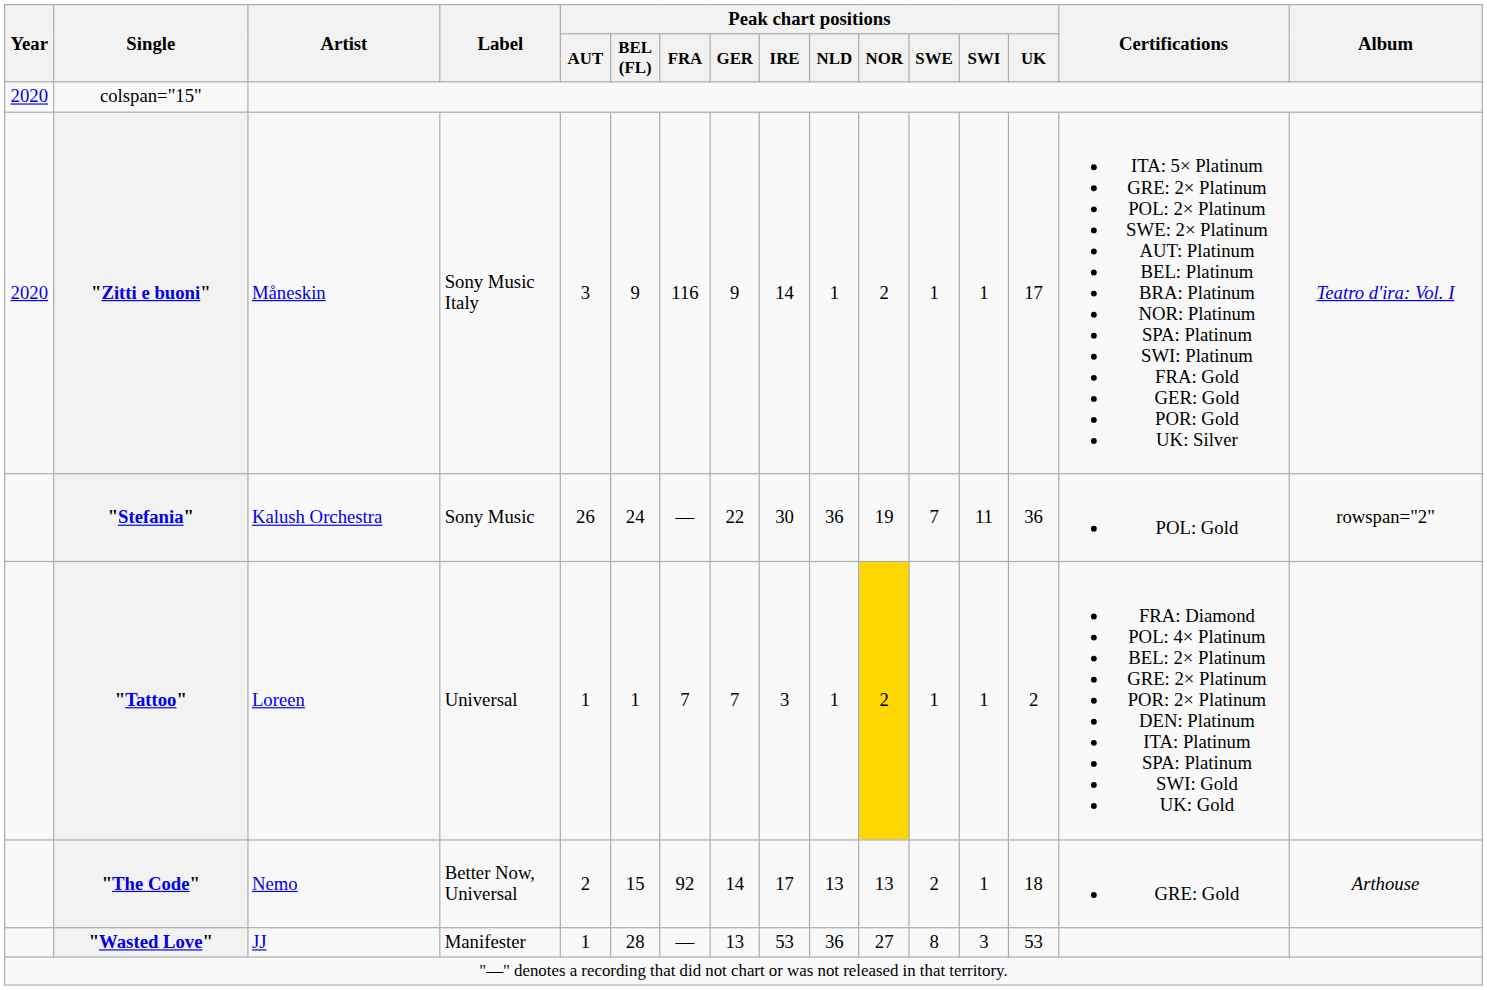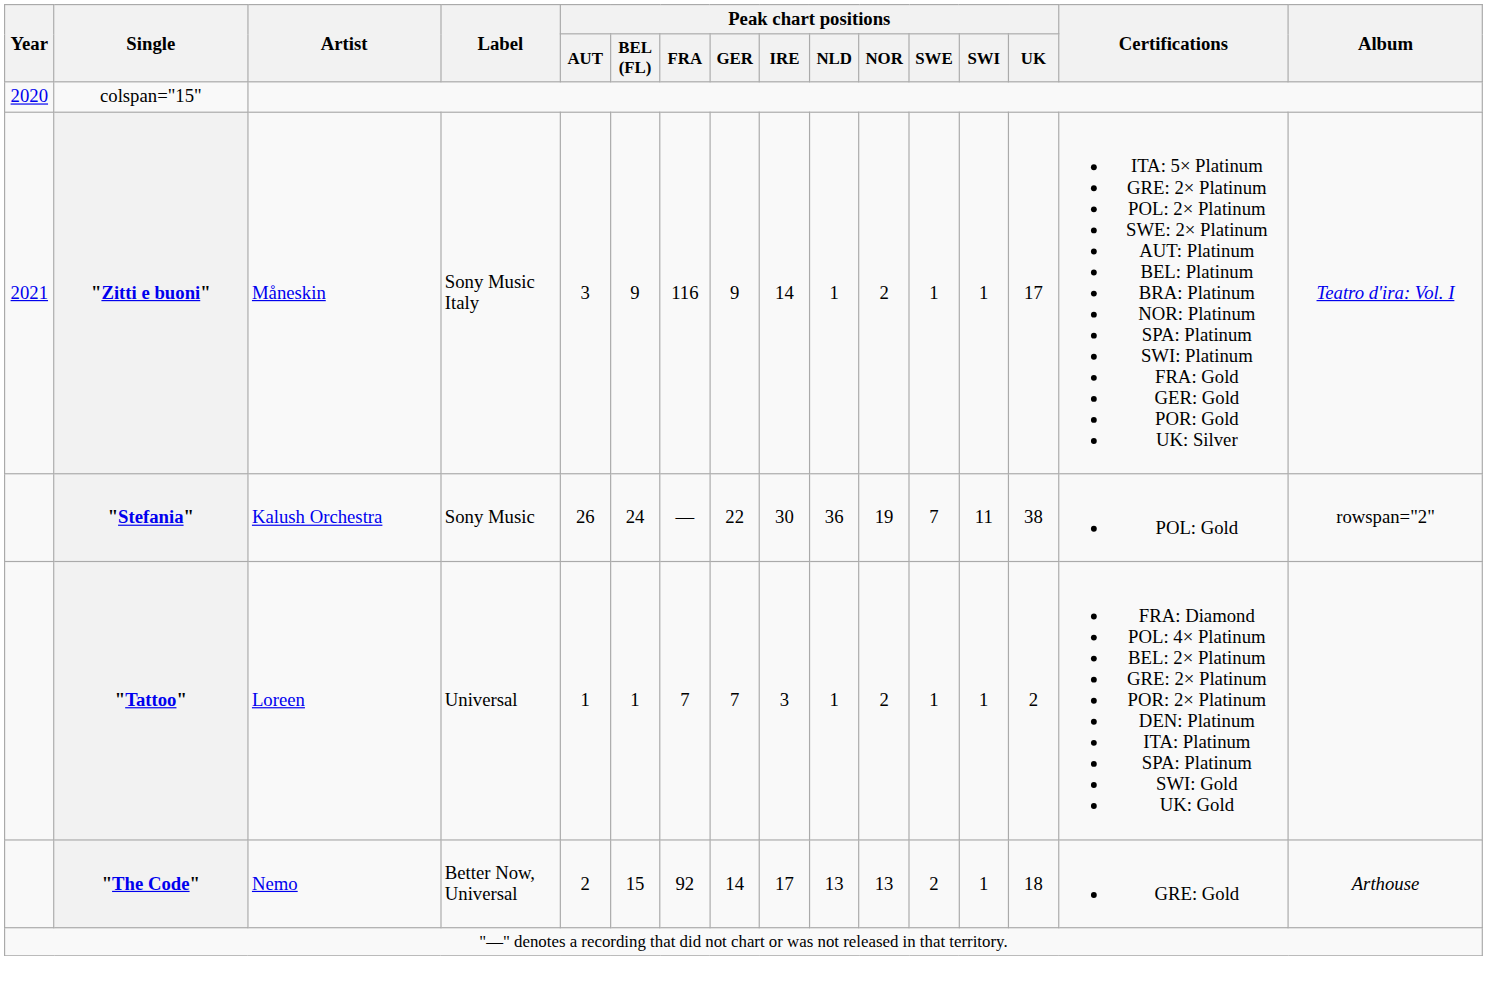(29, 292) 2020 -> (29, 292) 2021
(1034, 517) 36 -> (1033, 517) 38
(884, 700) gold background -> (884, 700) no background
- row: (151, 942)
